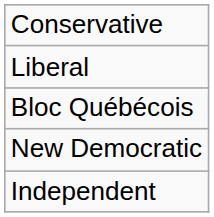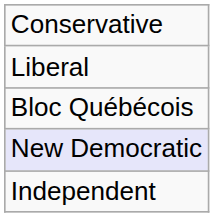(106, 149) no background -> (106, 149) lavender background
